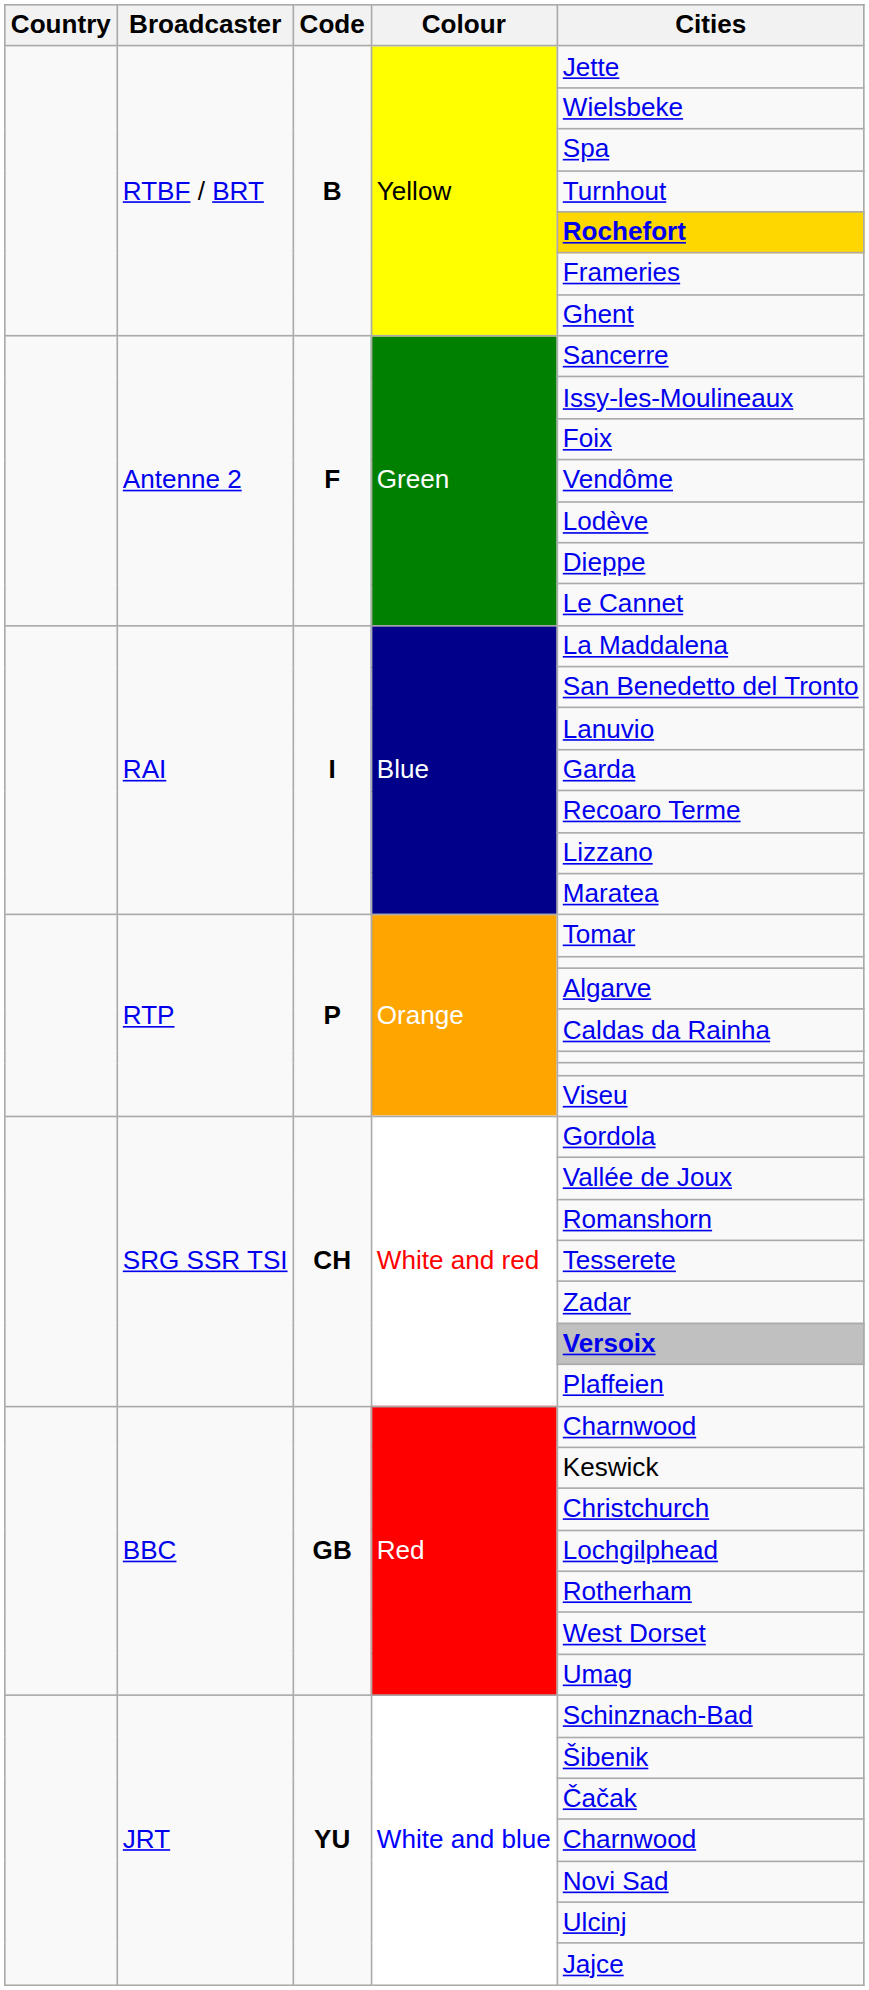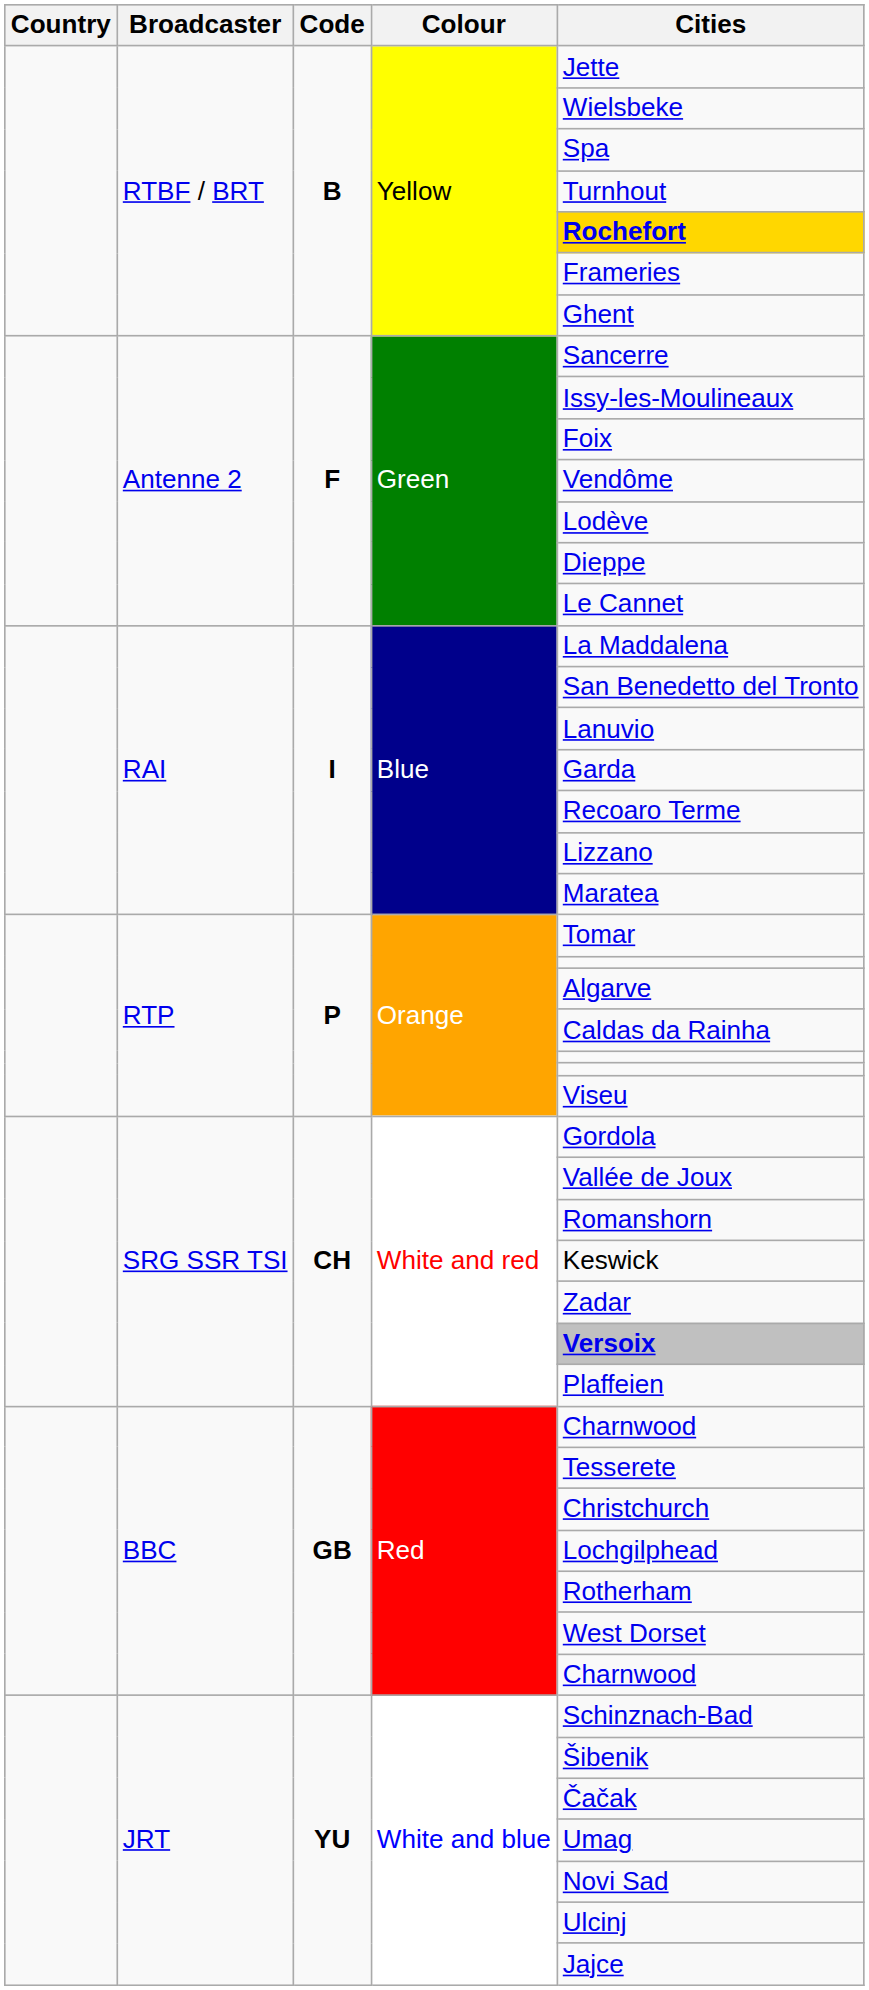(619, 1260) Tesserete -> (611, 1260) Keswick
(611, 1467) Keswick -> (619, 1467) Tesserete
(598, 1674) Umag -> (629, 1674) Charnwood
(629, 1839) Charnwood -> (598, 1839) Umag
